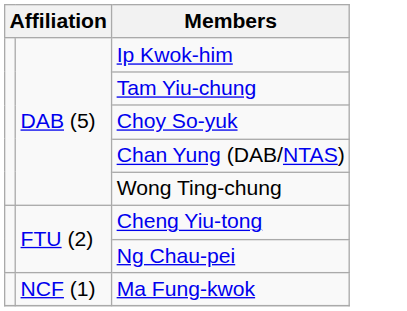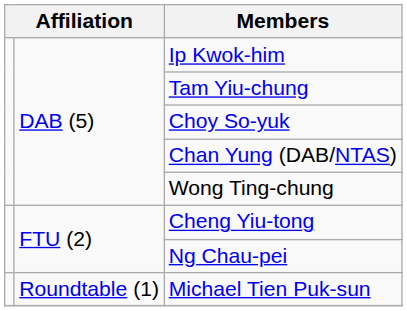- row: (186, 289)
+ row: (270, 289)
